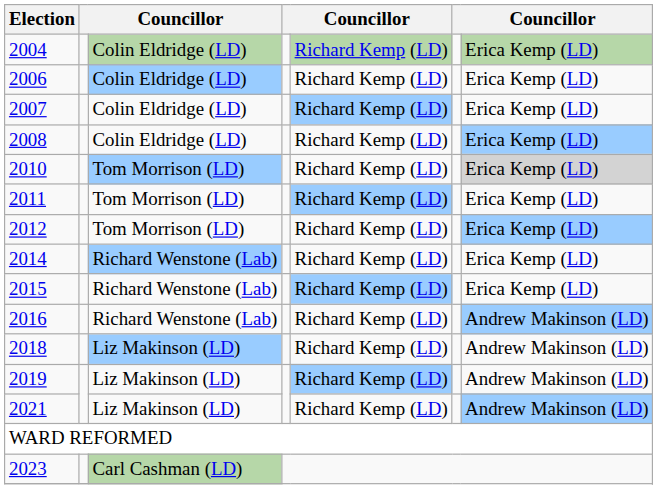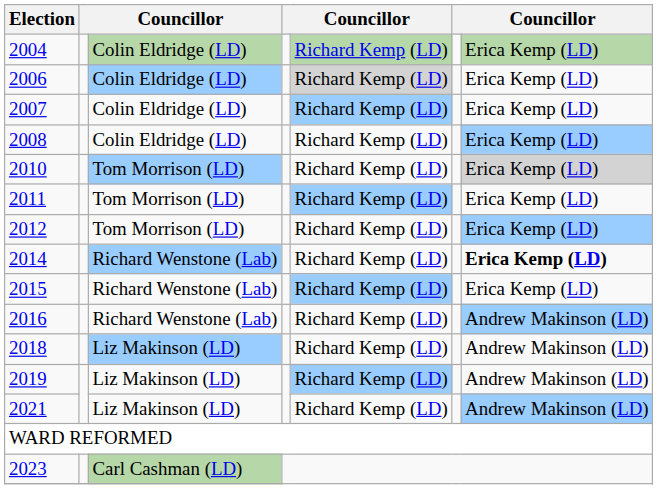(371, 79) no background -> (371, 79) lightgrey background
(532, 259) normal -> (536, 259) bold
